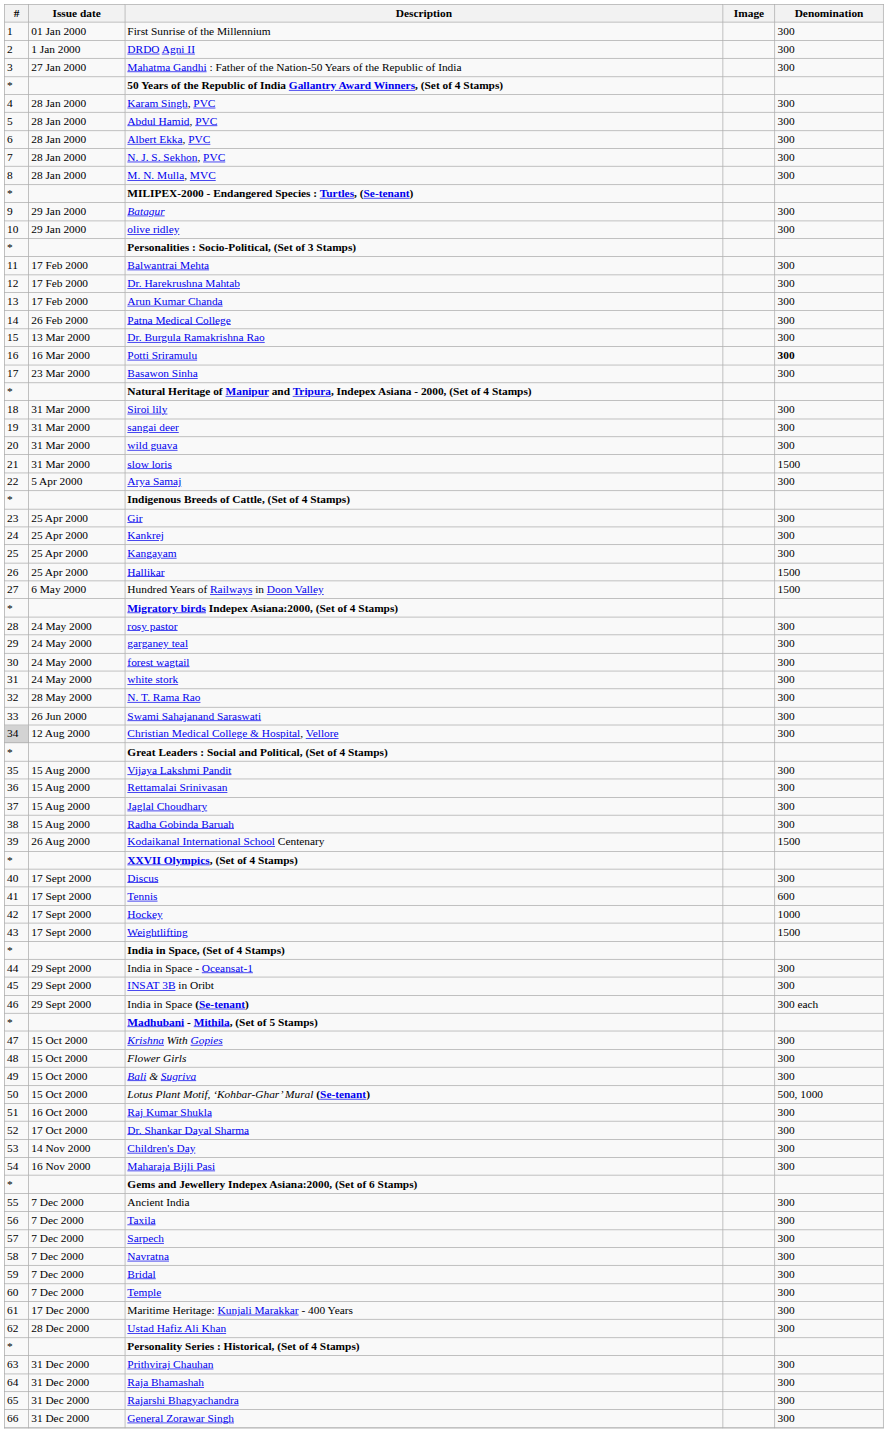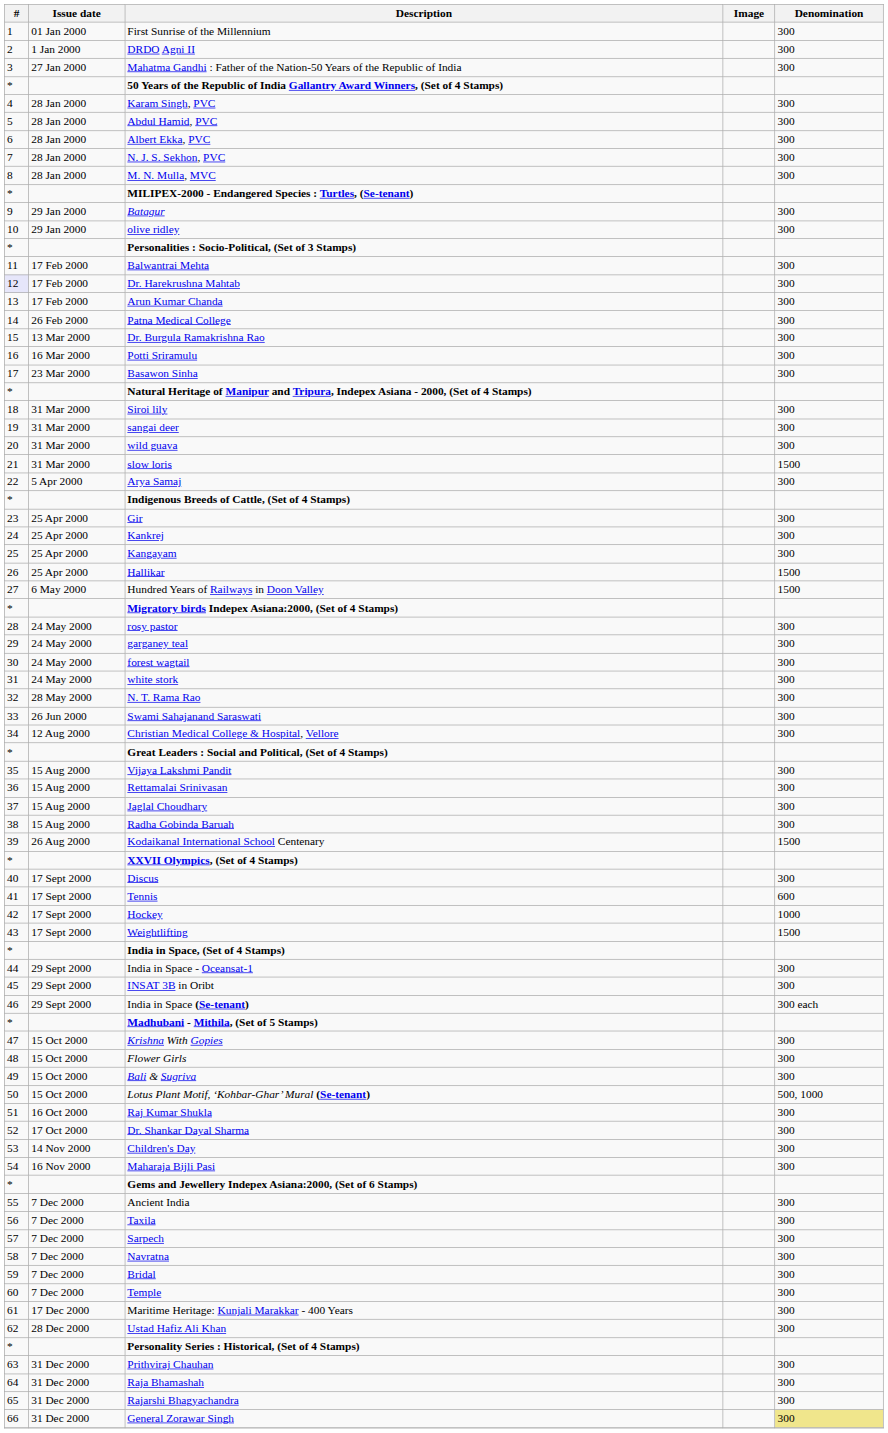(13, 283) no background -> (13, 283) lavender background
(786, 355) bold -> (786, 355) normal
(13, 734) lightgrey background -> (13, 734) no background
(786, 1418) no background -> (786, 1418) khaki background
